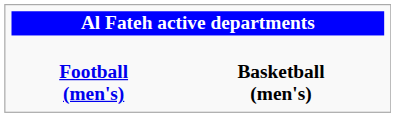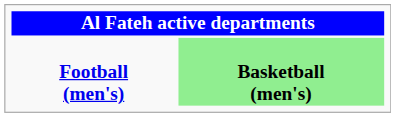(281, 82) no background -> (281, 82) lightgreen background
